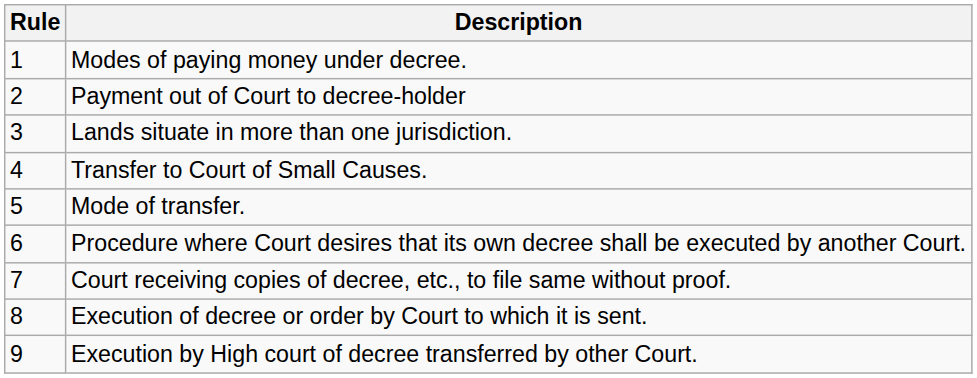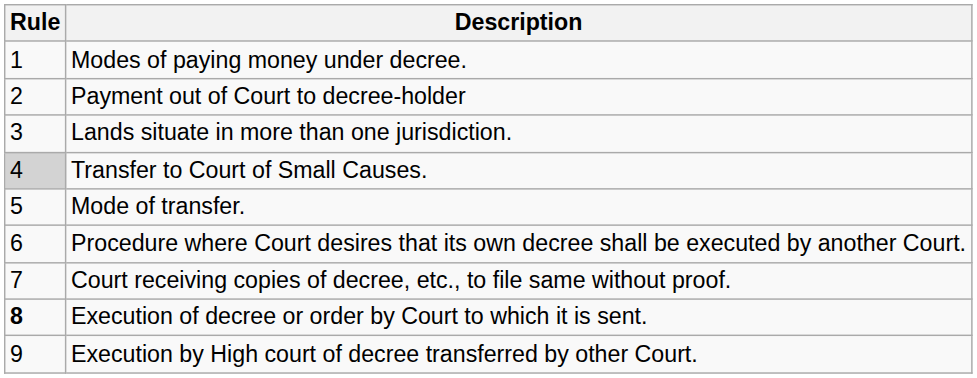(17, 170) no background -> (17, 170) lightgrey background
(17, 317) normal -> (17, 317) bold
